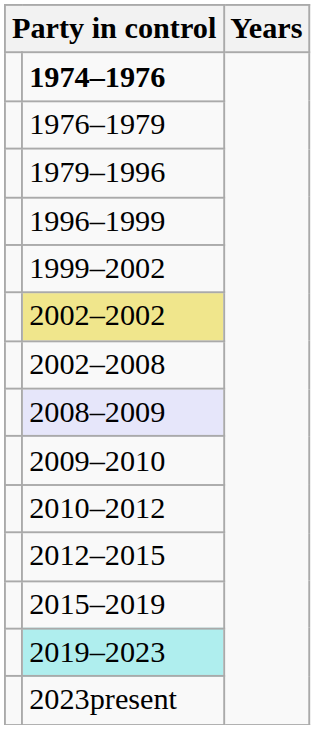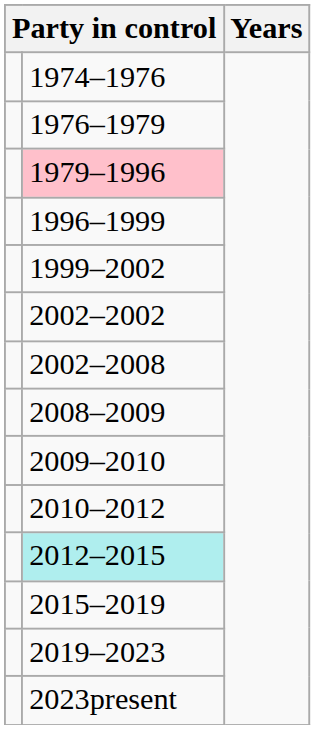(97, 76) bold -> (97, 76) normal
(97, 172) no background -> (97, 172) pink background
(97, 316) khaki background -> (97, 316) no background
(97, 412) lavender background -> (97, 412) no background
(97, 556) no background -> (97, 556) paleturquoise background
(97, 651) paleturquoise background -> (97, 651) no background
